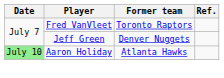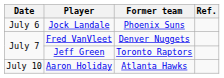+ row: (79, 25)
(154, 25) Toronto Raptors -> (154, 39) Denver Nuggets
(154, 39) Denver Nuggets -> (154, 53) Toronto Raptors
(24, 53) lightgreen background -> (24, 66) no background
